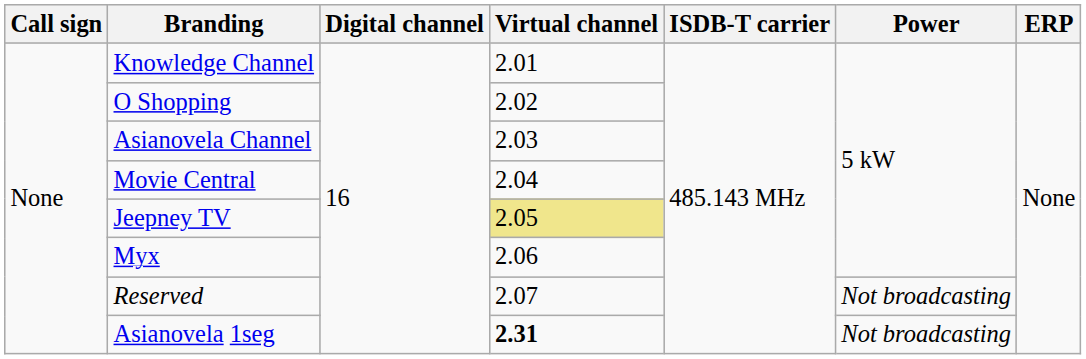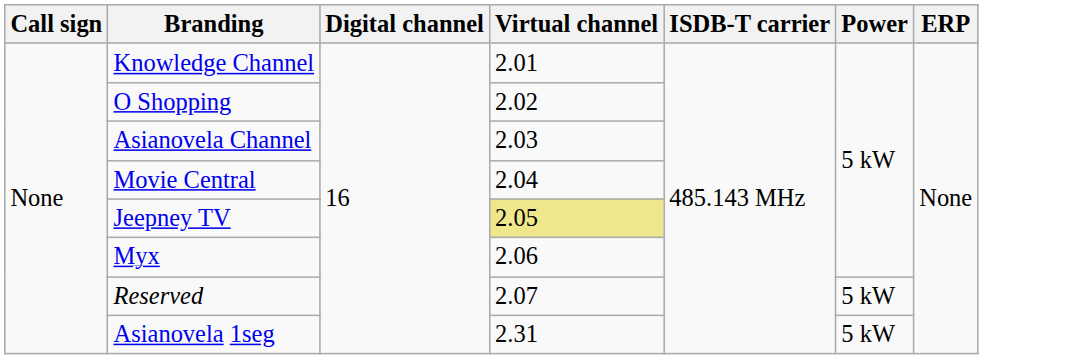(926, 295) Not broadcasting -> (868, 295) 5 kW
(517, 334) bold -> (517, 334) normal
(926, 334) Not broadcasting -> (868, 334) 5 kW
